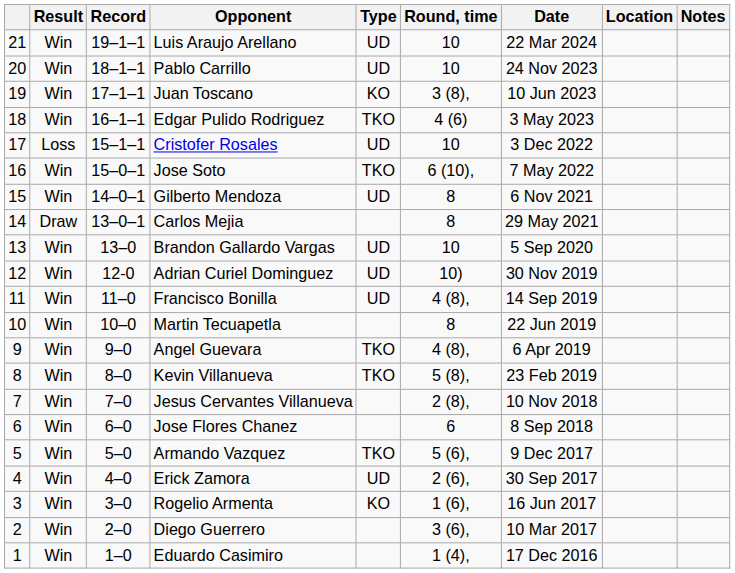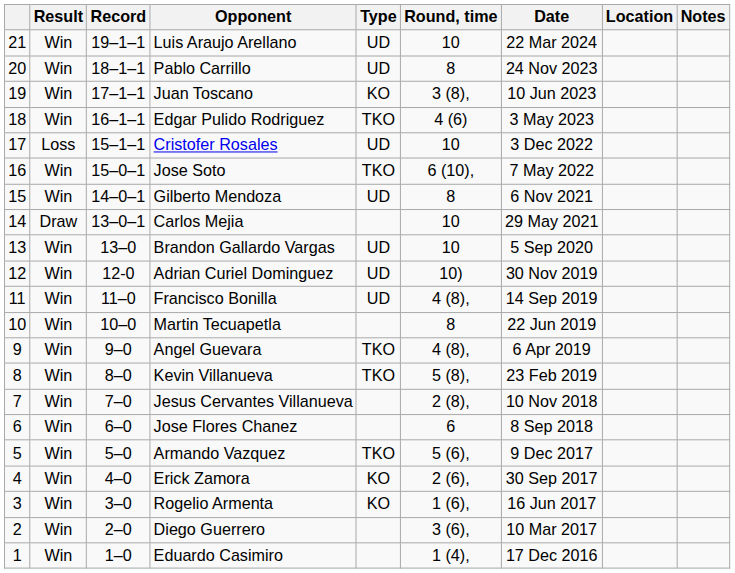(451, 68) 10 -> (451, 68) 8
(451, 222) 8 -> (451, 222) 10
(378, 478) UD -> (378, 478) KO
